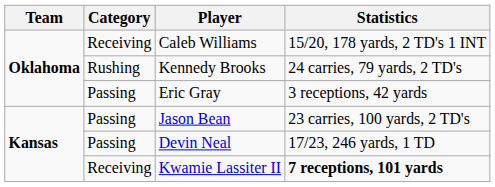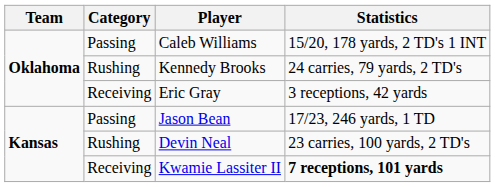(119, 43) Receiving -> (111, 43) Passing
(111, 93) Passing -> (119, 93) Receiving
(379, 118) 23 carries, 100 yards, 2 TD's -> (362, 118) 17/23, 246 yards, 1 TD
(111, 143) Passing -> (114, 143) Rushing
(362, 143) 17/23, 246 yards, 1 TD -> (379, 143) 23 carries, 100 yards, 2 TD's
